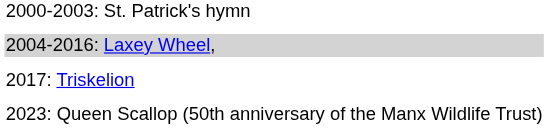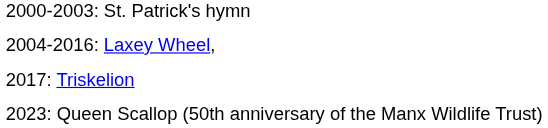(111, 45) lightgrey background -> (111, 45) no background
